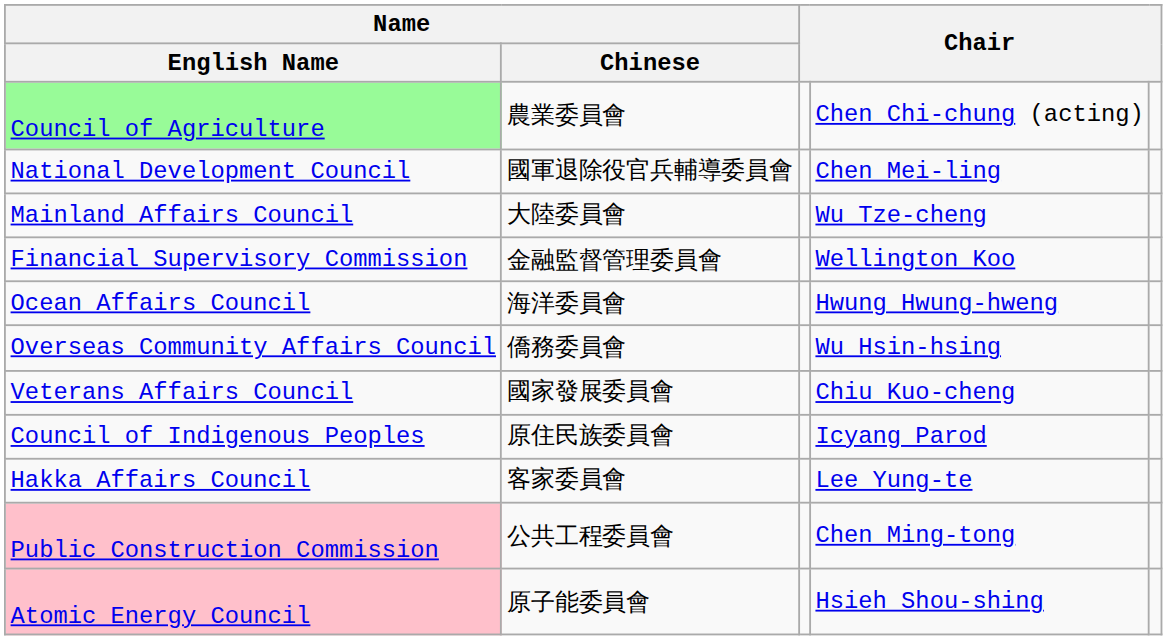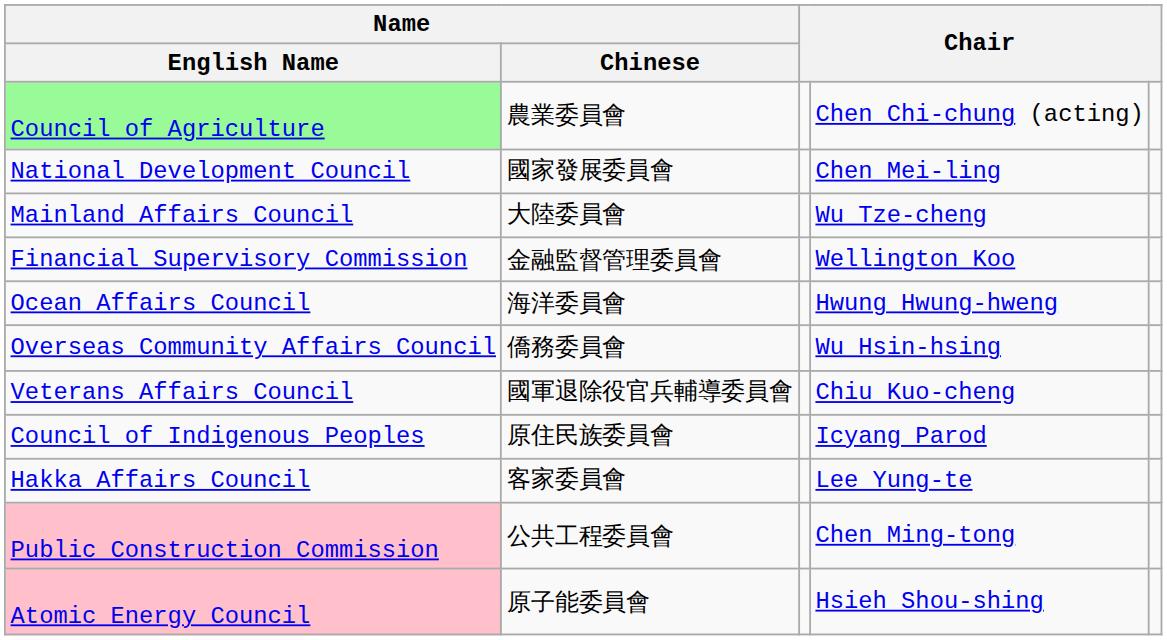(650, 172) 國軍退除役官兵輔導委員會 -> (591, 172) 國家發展委員會
(591, 393) 國家發展委員會 -> (650, 393) 國軍退除役官兵輔導委員會
